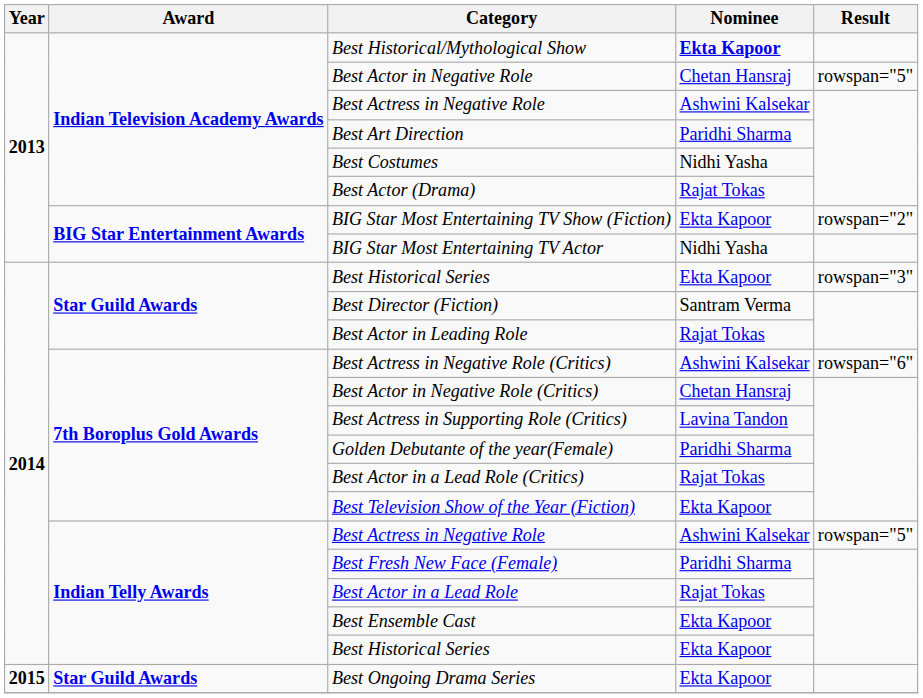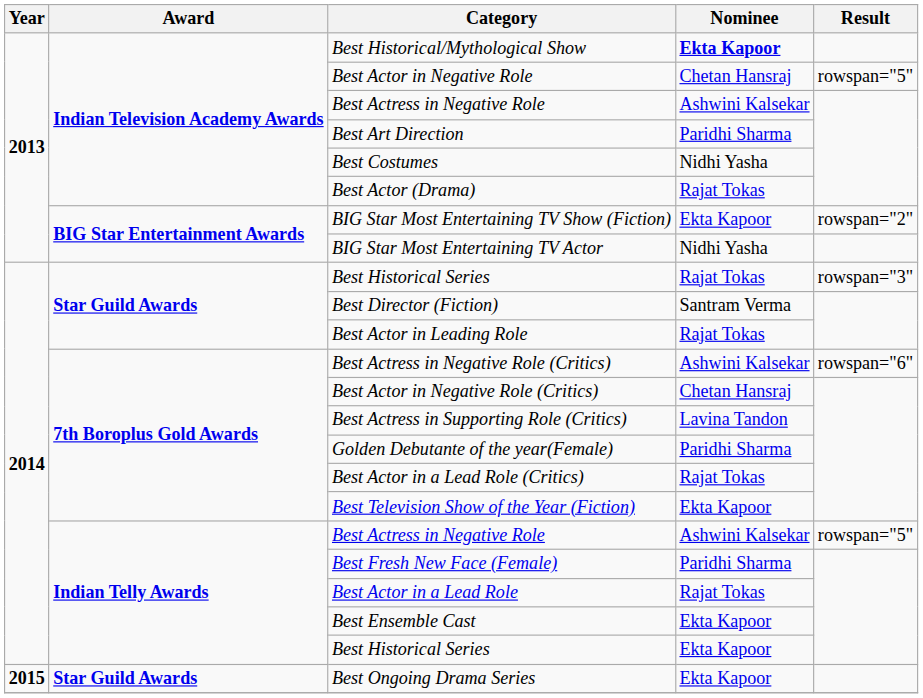(725, 276) Ekta Kapoor -> (722, 276) Rajat Tokas
